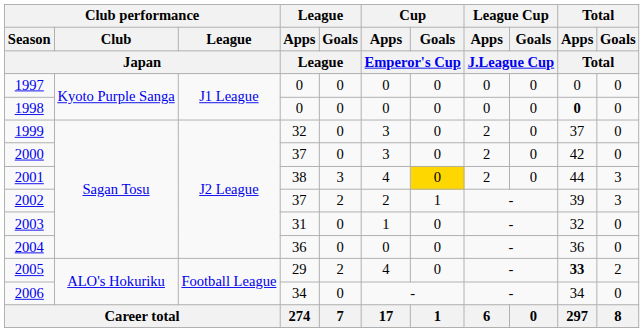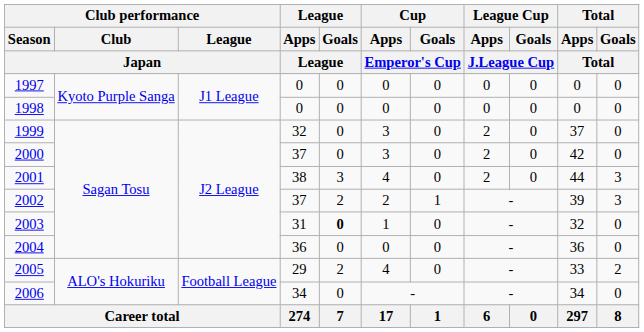(577, 108) bold -> (577, 108) normal
(437, 177) gold background -> (437, 177) no background
(340, 223) normal -> (340, 223) bold
(577, 270) bold -> (577, 270) normal
